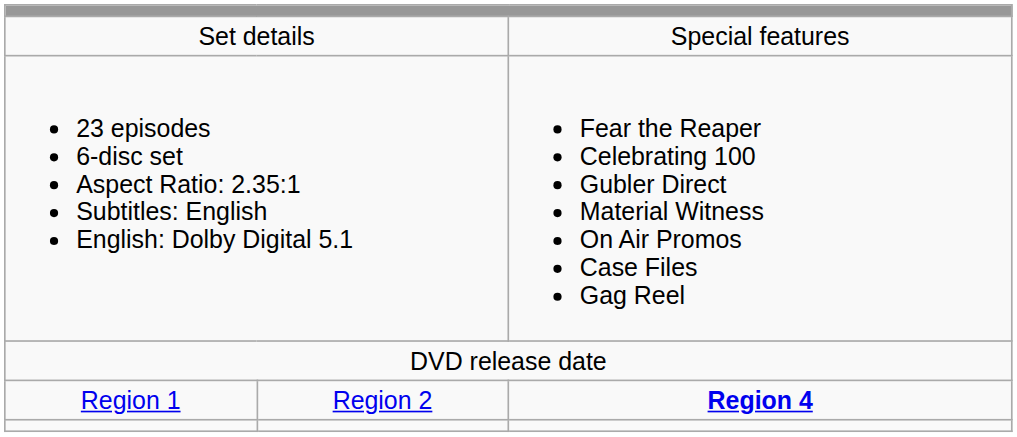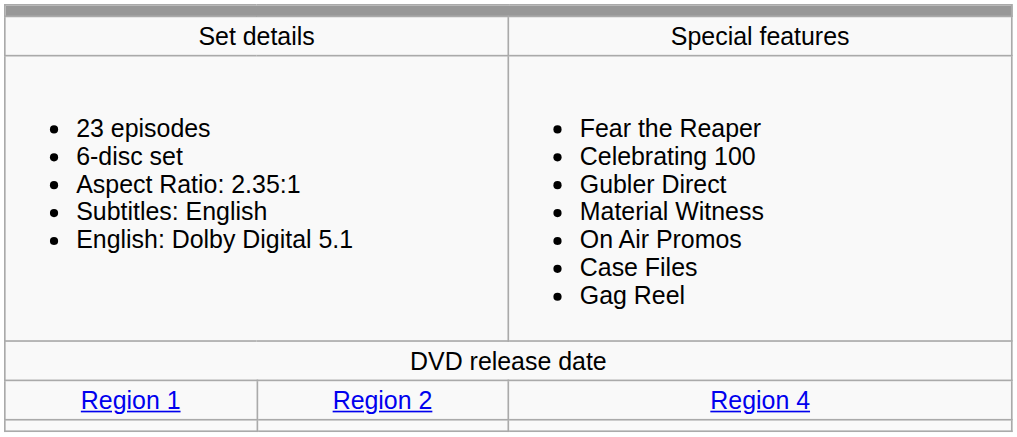(760, 400) bold -> (760, 400) normal
